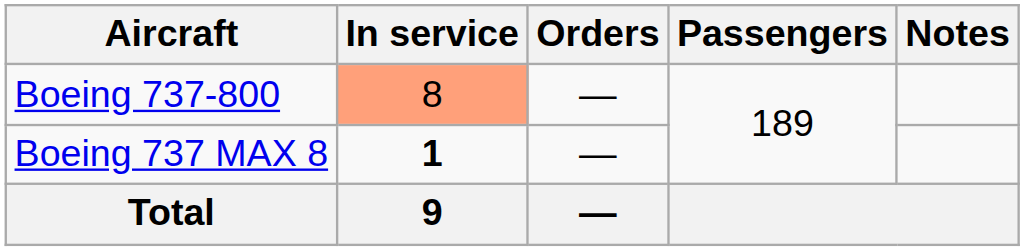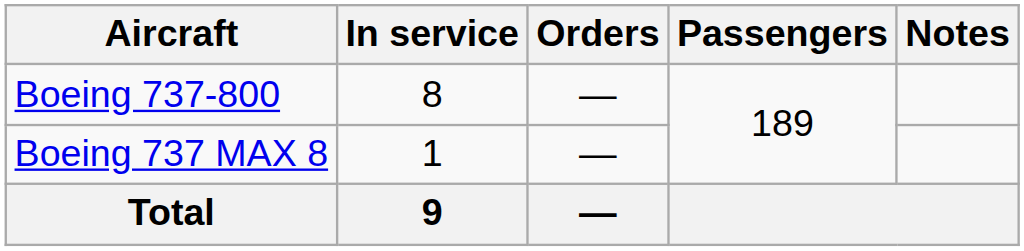(432, 93) lightsalmon background -> (432, 93) no background
(432, 153) bold -> (432, 153) normal
